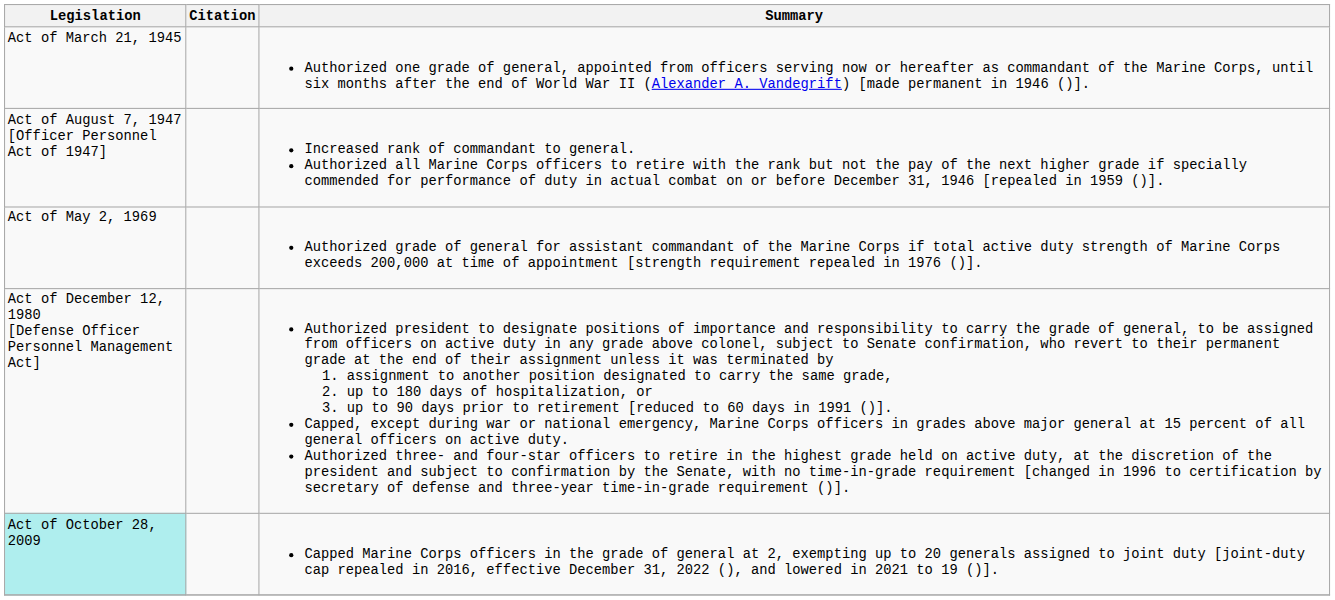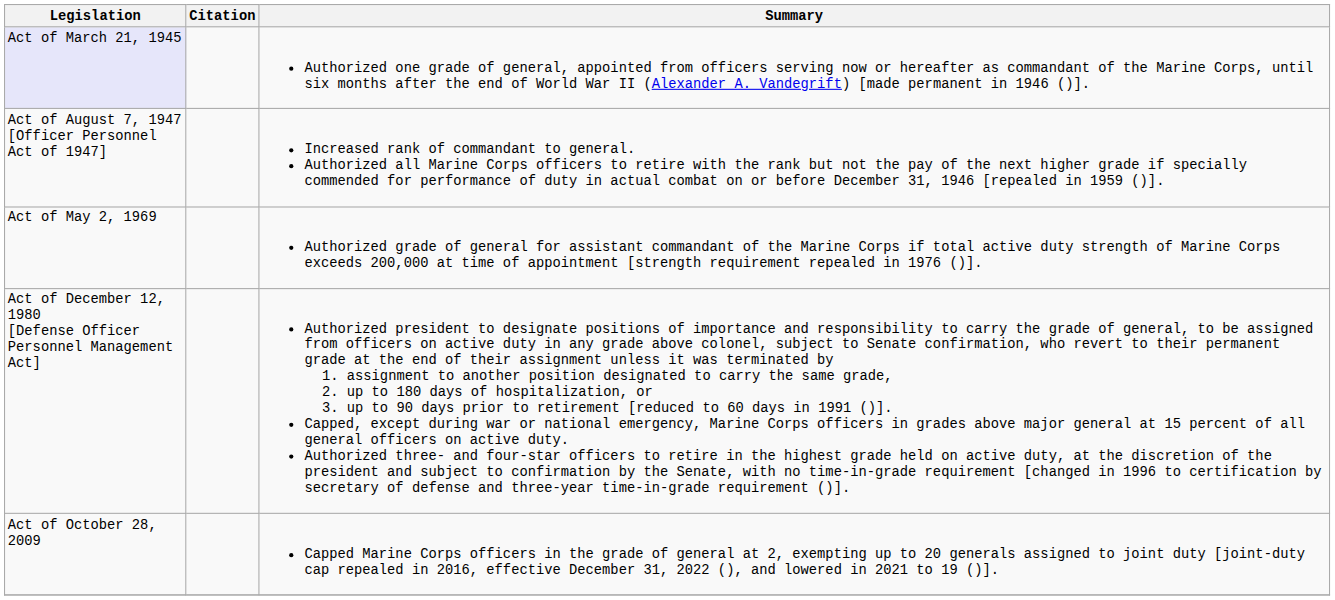(95, 38) no background -> (95, 38) lavender background
(82, 532) paleturquoise background -> (82, 532) no background
